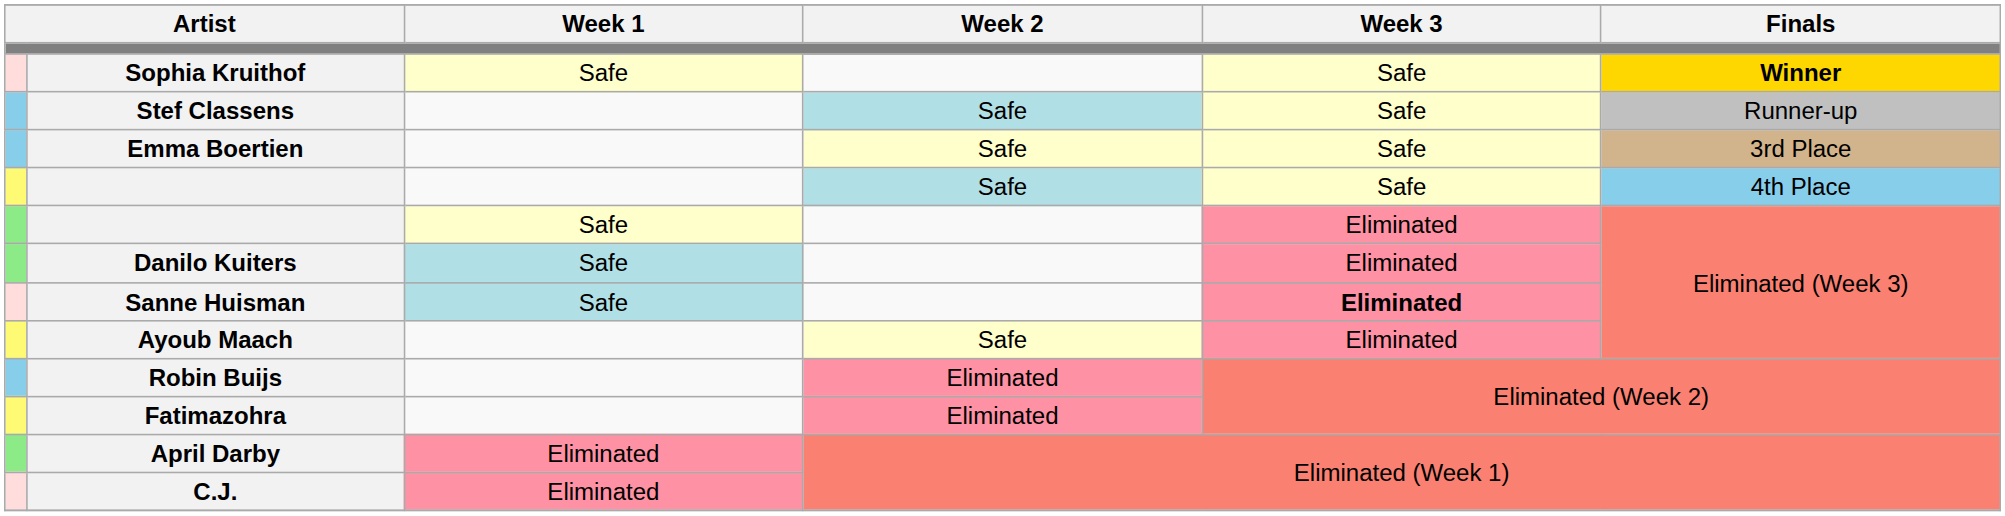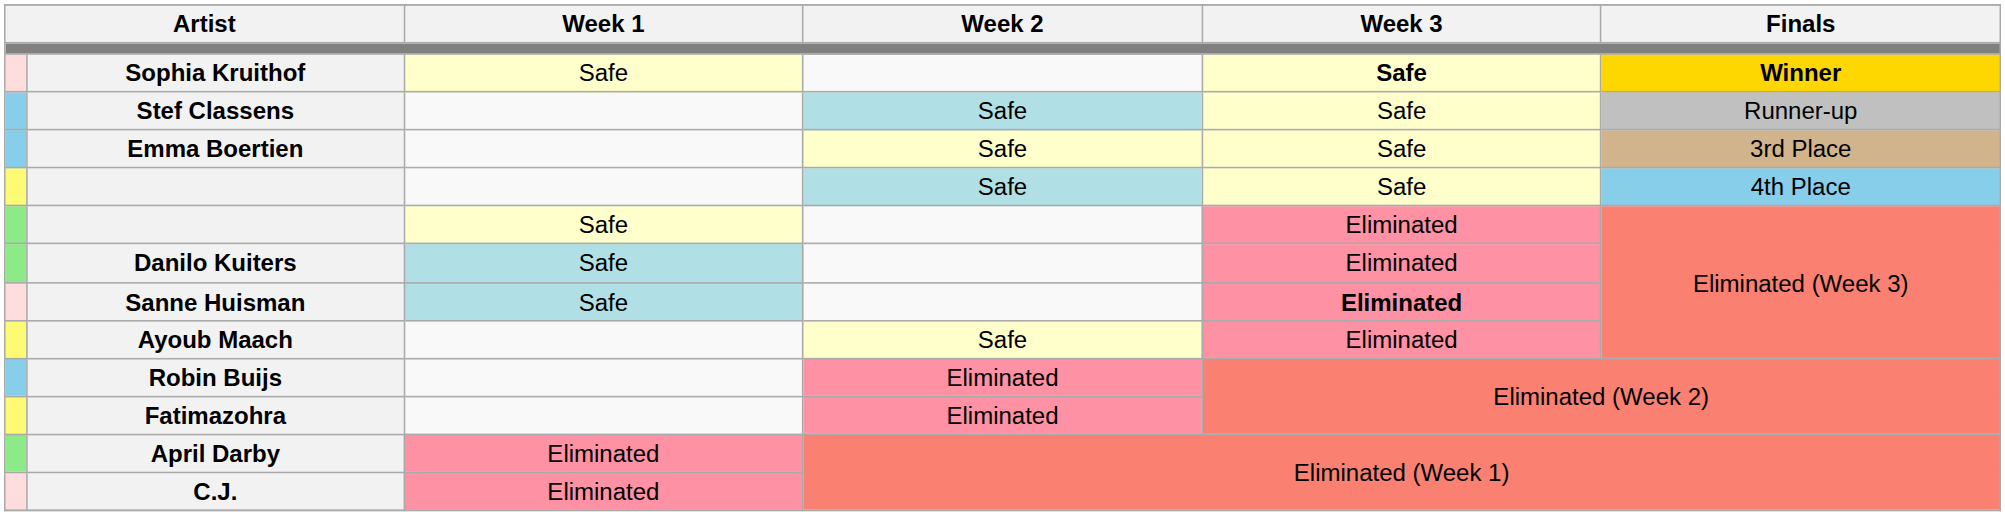(1402, 73) normal -> (1402, 73) bold
